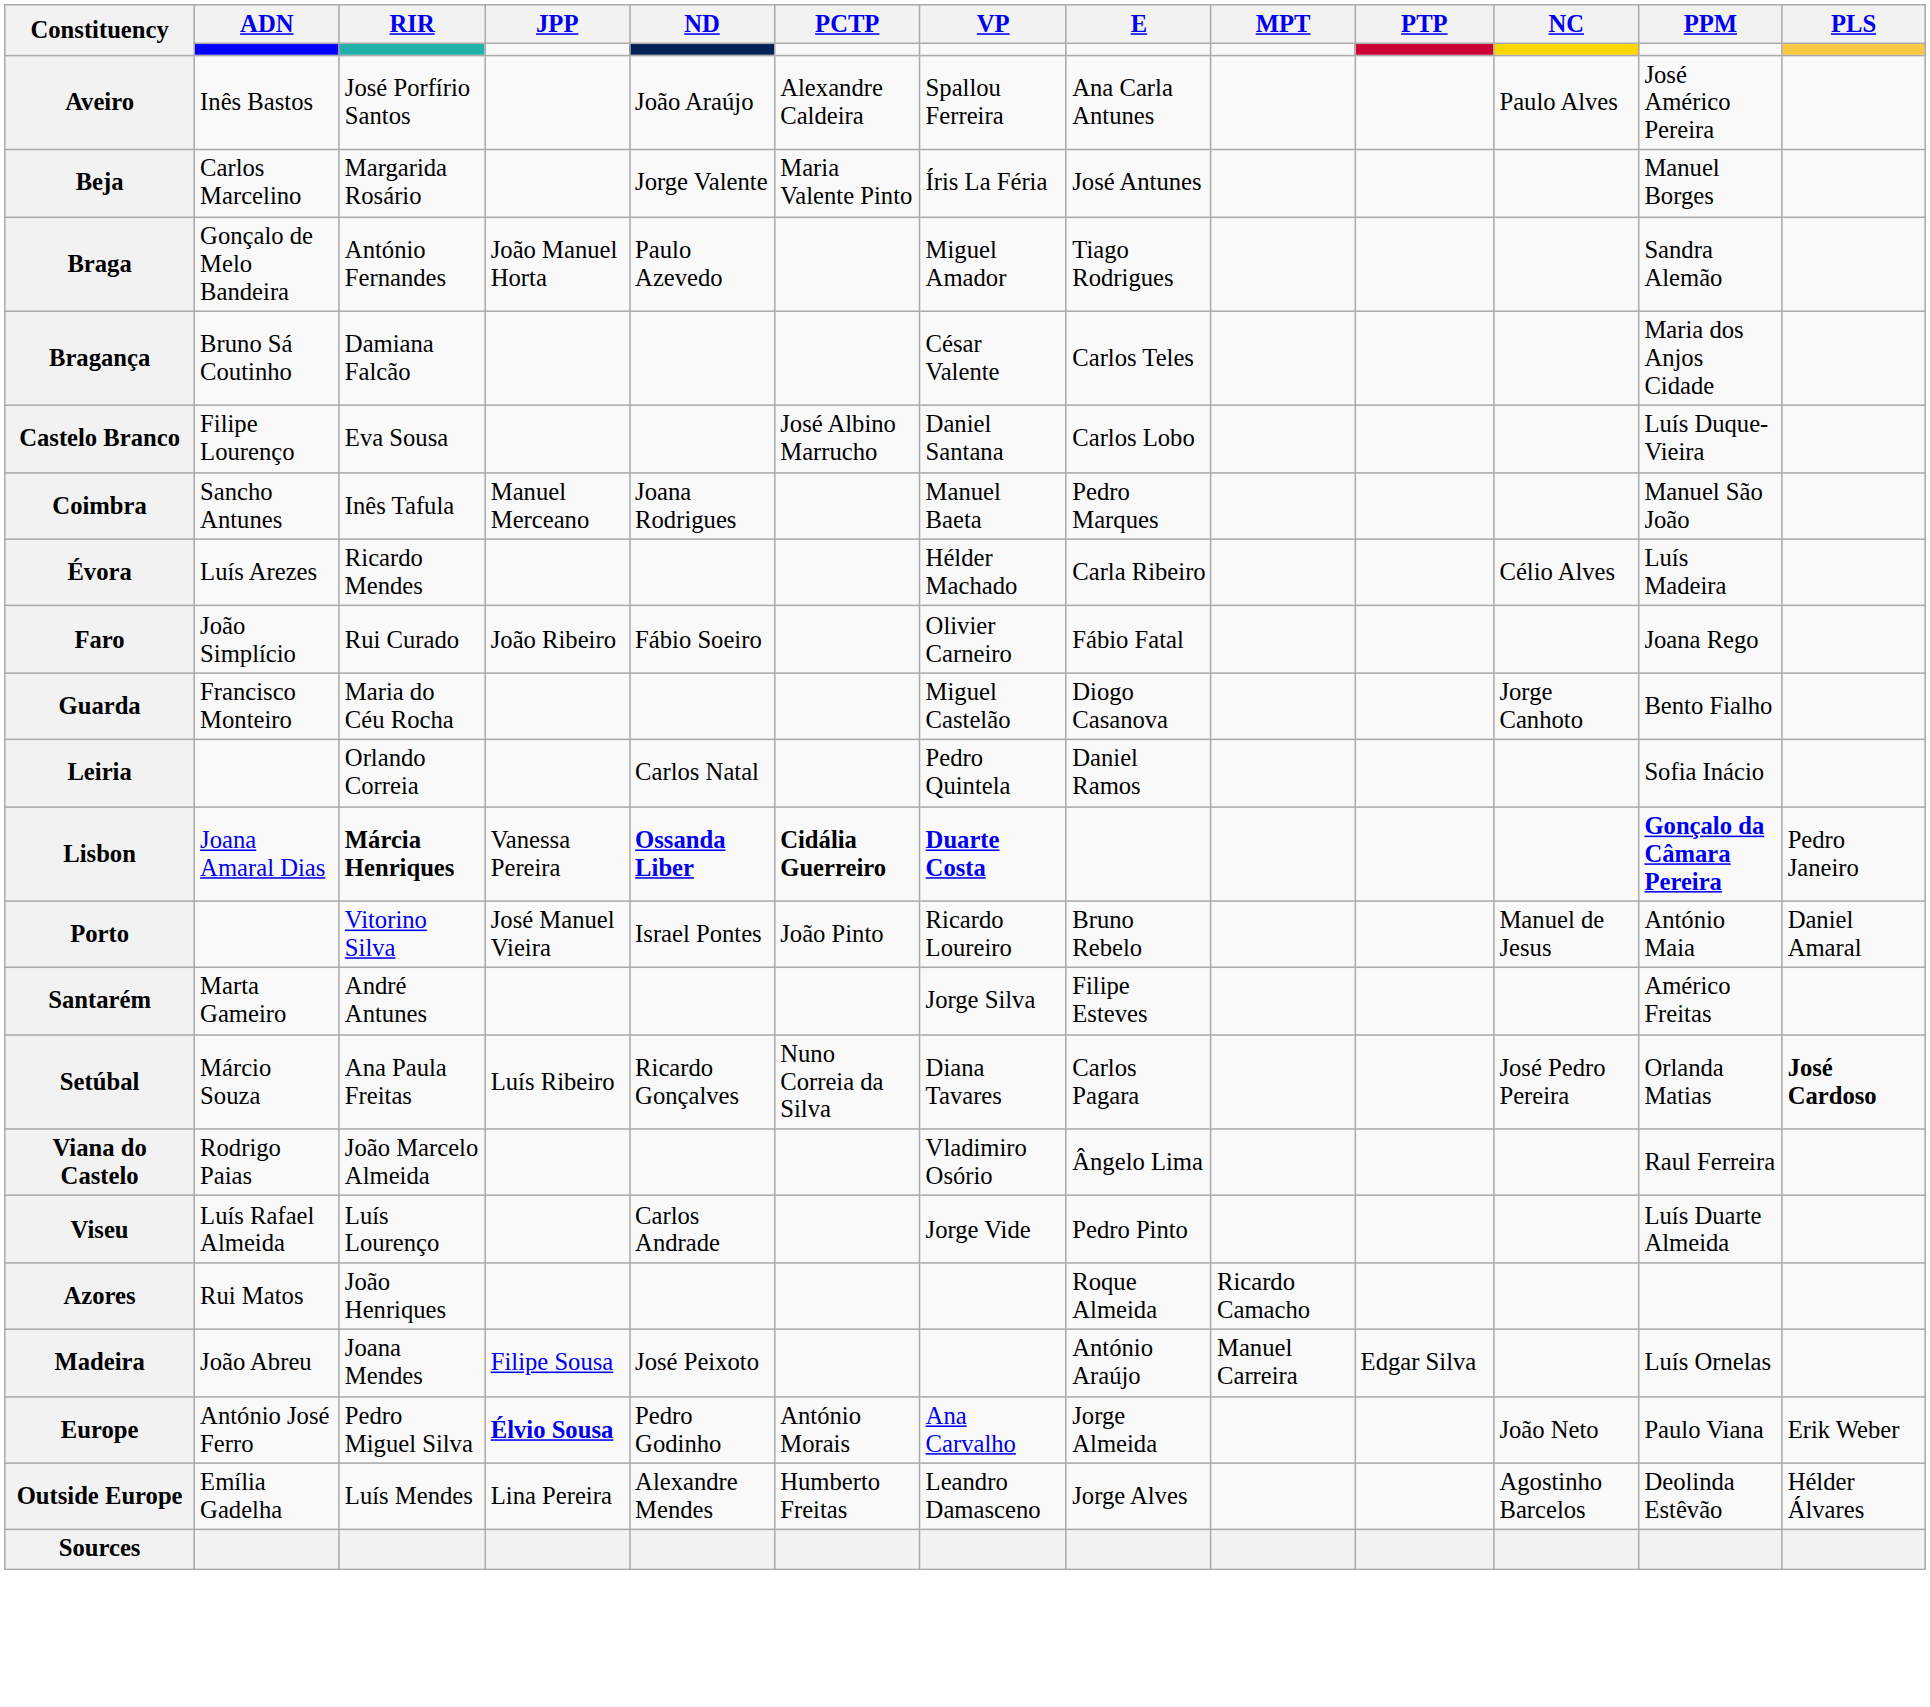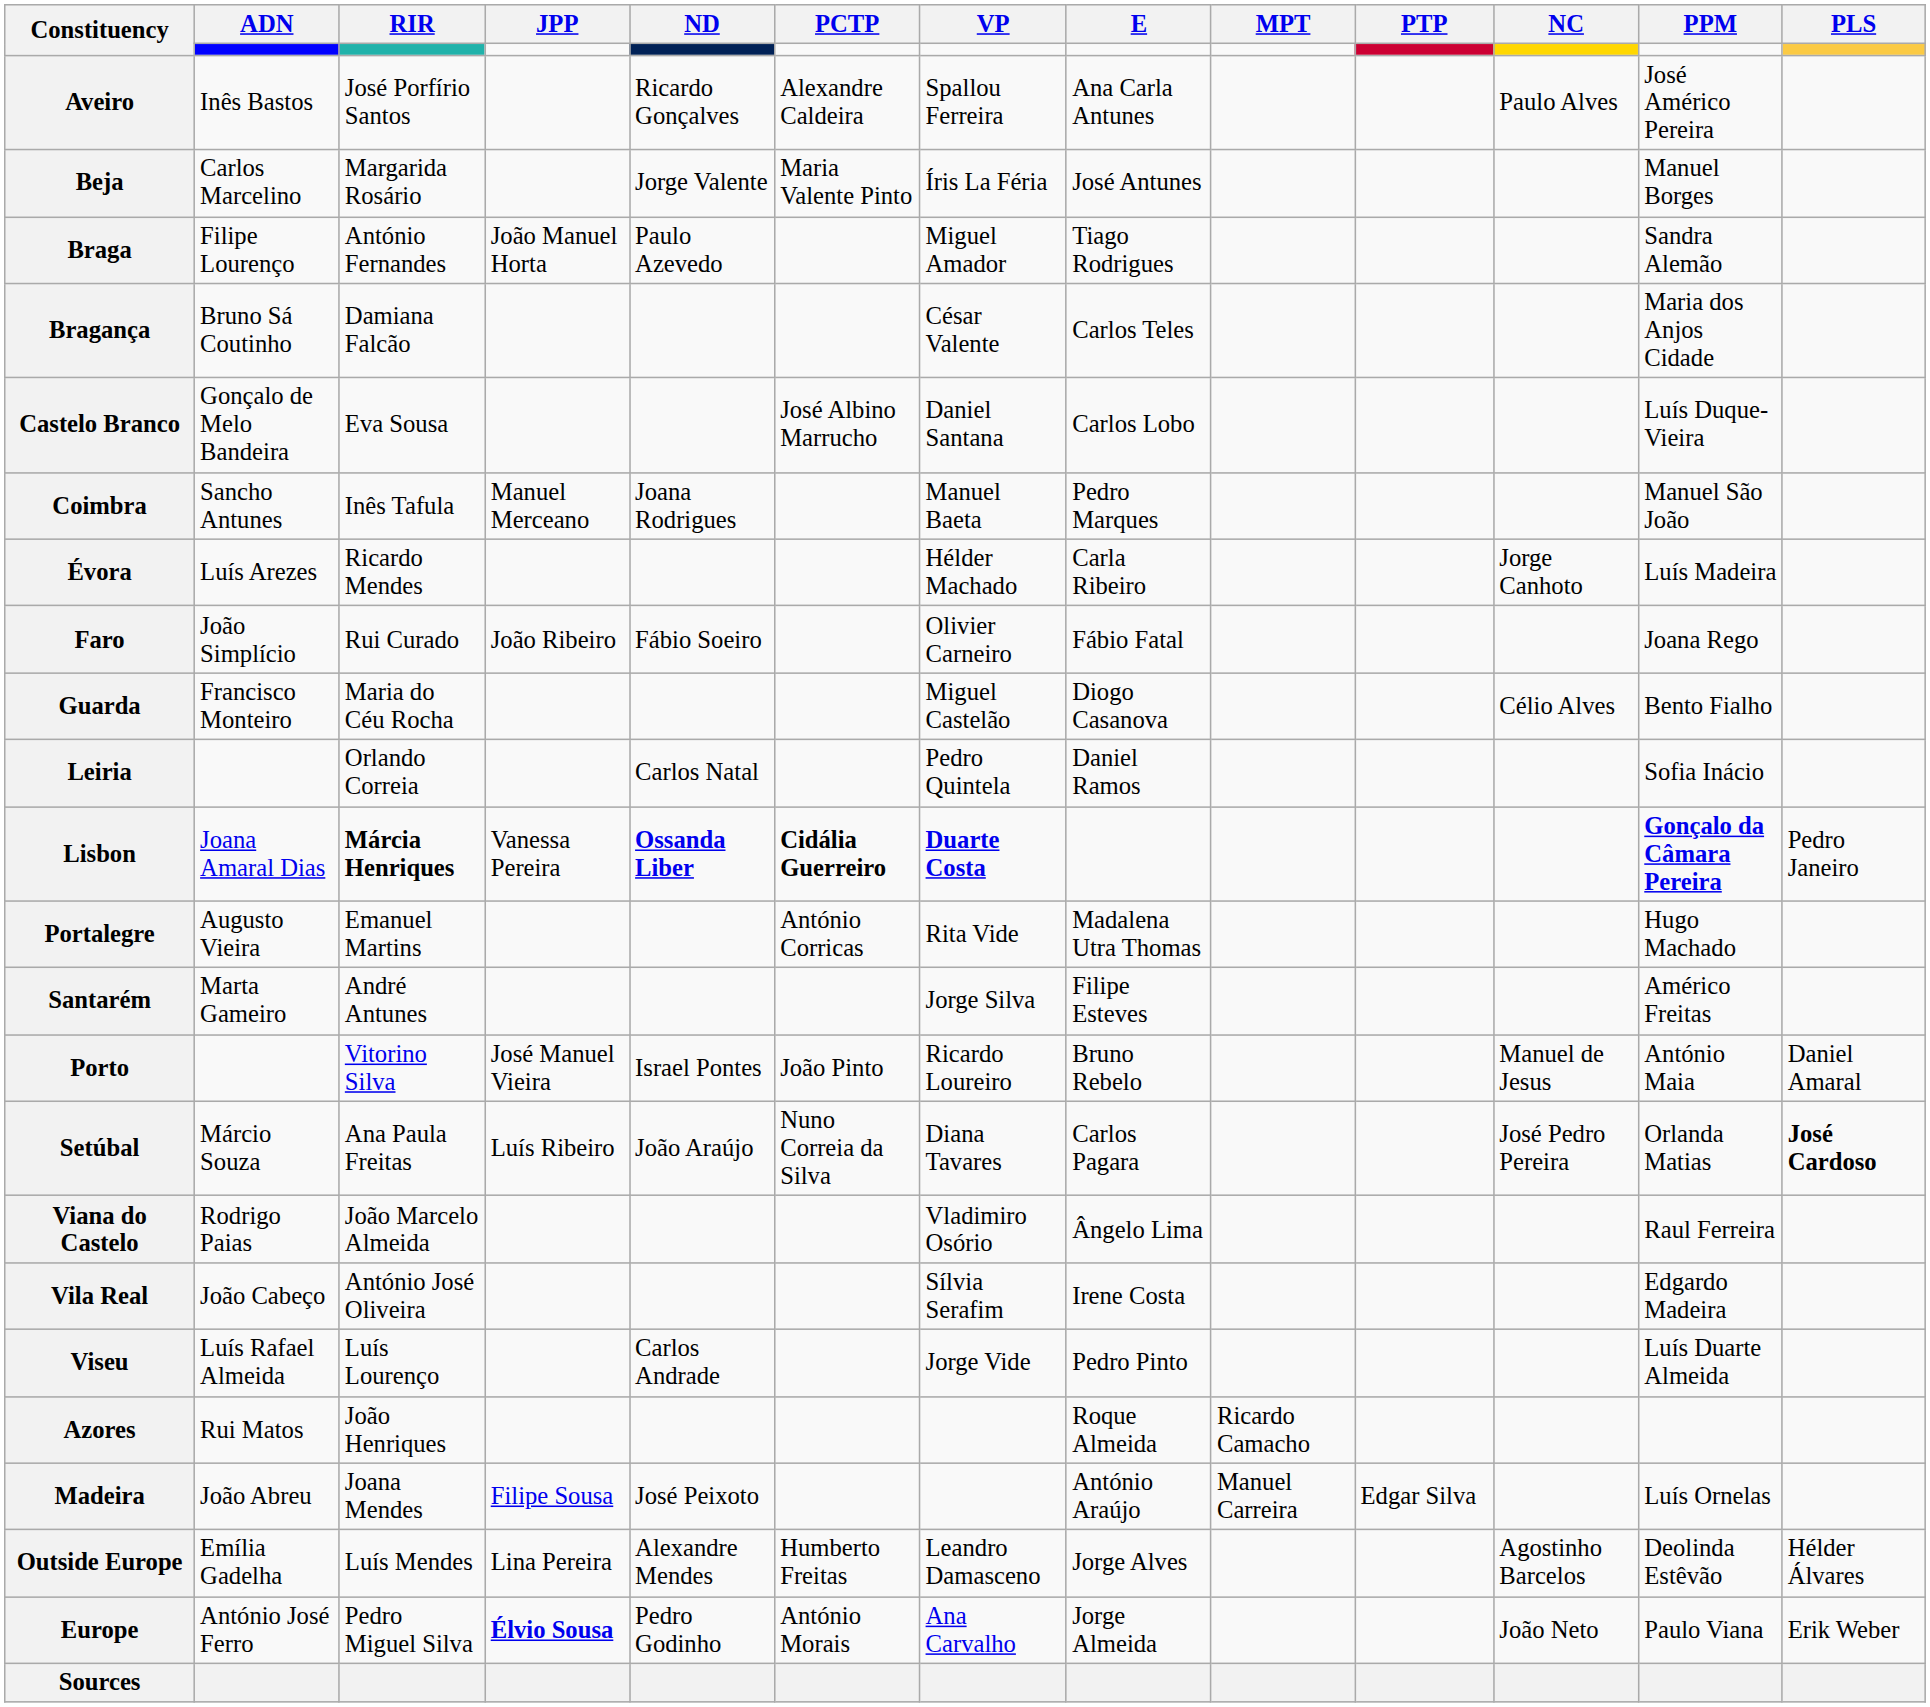(694, 102) João Araújo -> (687, 102) Ricardo Gonçalves
(257, 263) Gonçalo de Melo Bandeira -> (247, 249) Filipe Lourenço
(247, 438) Filipe Lourenço -> (257, 424) Gonçalo de Melo Bandeira
(1557, 572) Célio Alves -> (1541, 572) Jorge Canhoto
(1541, 705) Jorge Canhoto -> (1557, 705) Célio Alves
+ row: (100, 933)
rows swapped: (100, 933) <-> (100, 1000)
(687, 1081) Ricardo Gonçalves -> (694, 1148) João Araújo
+ row: (100, 1295)
rows swapped: (100, 1429) <-> (100, 1496)
